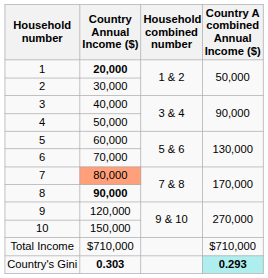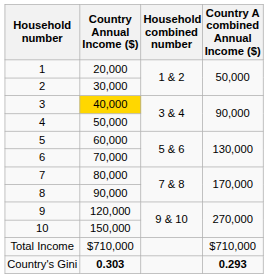(110, 69) bold -> (110, 69) normal
(110, 104) no background -> (110, 104) gold background
(110, 175) lightsalmon background -> (110, 175) no background
(110, 193) bold -> (110, 193) normal
(233, 264) paleturquoise background -> (233, 264) no background
